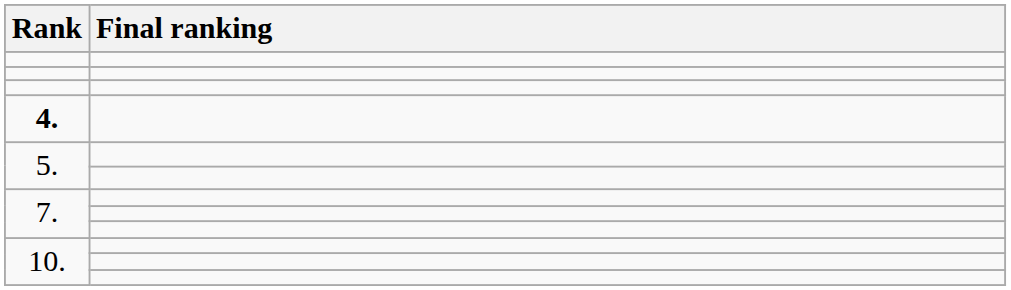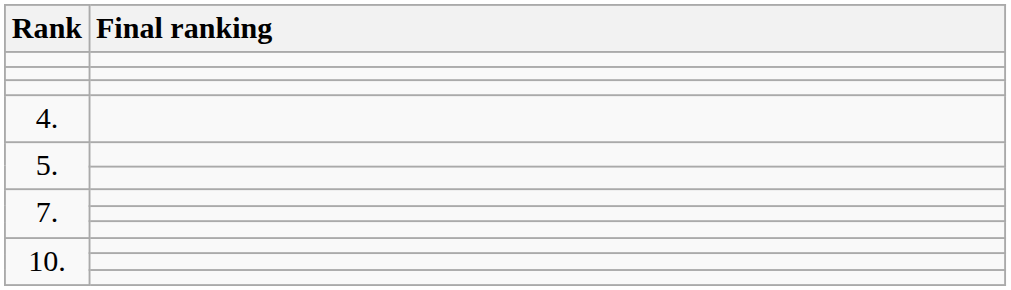(47, 117) bold -> (47, 117) normal
